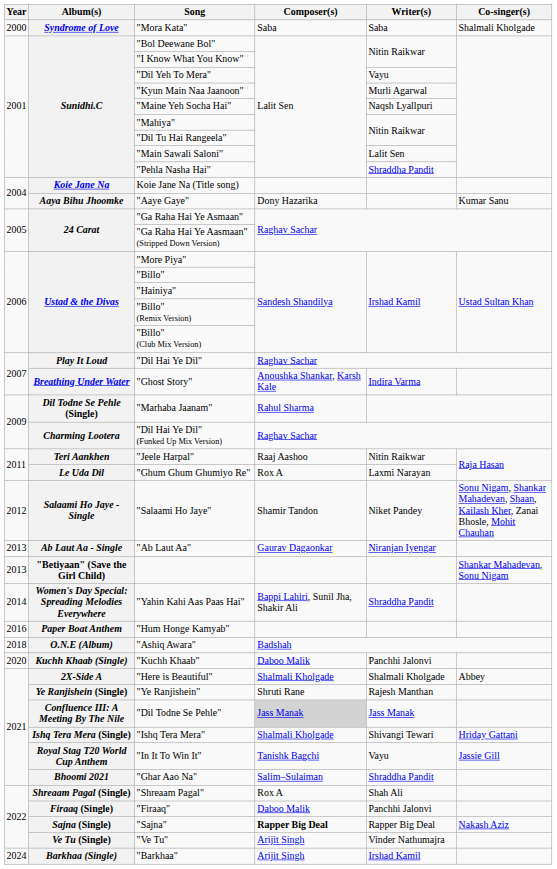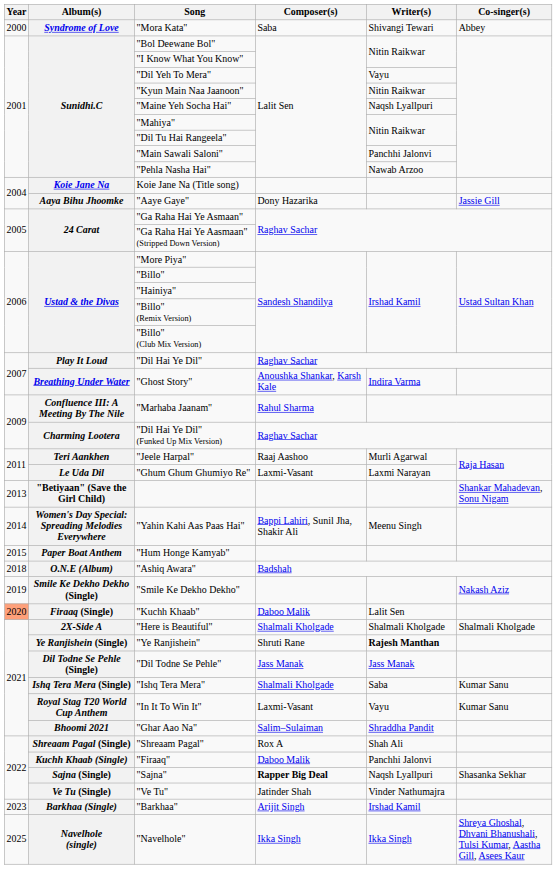(378, 28) Saba -> (401, 28) Shivangi Tewari
(497, 28) Shalmali Kholgade -> (472, 28) Abbey
(398, 91) Murli Agarwal -> (397, 91) Nitin Raikwar
(386, 153) Lalit Sen -> (400, 153) Panchhi Jalonvi
(401, 169) Shraddha Pandit -> (396, 169) Nawab Arzoo
(484, 201) Kumar Sanu -> (479, 201) Jassie Gill
(82, 408) Dil Todne Se Pehle (Single) -> (82, 408) Confluence III: A Meeting By The Nile
(397, 456) Nitin Raikwar -> (398, 456) Murli Agarwal
(270, 472) Rox A -> (285, 472) Laxmi-Vasant
- row: (174, 510)
- row: (164, 548)
(401, 602) Shraddha Pandit -> (395, 526) Meenu Singh
(17, 629) 2016 -> (17, 553) 2015
+ row: (188, 590)
(17, 660) no background -> (17, 611) lightsalmon background
(82, 660) Kuchh Khaab (Single) -> (82, 611) Firaaq (Single)
(400, 660) Panchhi Jalonvi -> (387, 611) Lalit Sen
(472, 676) Abbey -> (497, 627) Shalmali Kholgade
(401, 692) normal -> (404, 643) bold
(82, 713) Confluence III: A Meeting By The Nile -> (82, 664) Dil Todne Se Pehle (Single)
(280, 713) lightgrey background -> (280, 664) no background
(401, 734) Shivangi Tewari -> (378, 685) Saba
(488, 734) Hriday Gattani -> (484, 685) Kumar Sanu
(288, 756) Tanishk Bagchi -> (285, 707) Laxmi-Vasant
(479, 756) Jassie Gill -> (484, 707) Kumar Sanu
(82, 809) Firaaq (Single) -> (82, 759) Kuchh Khaab (Single)
(402, 824) Rapper Big Deal -> (401, 775) Naqsh Lyallpuri
(484, 824) Nakash Aziz -> (492, 775) Shasanka Sekhar
(281, 840) Arijit Singh -> (284, 791) Jatinder Shah
(17, 856) 2024 -> (17, 807) 2023
+ row: (161, 839)
